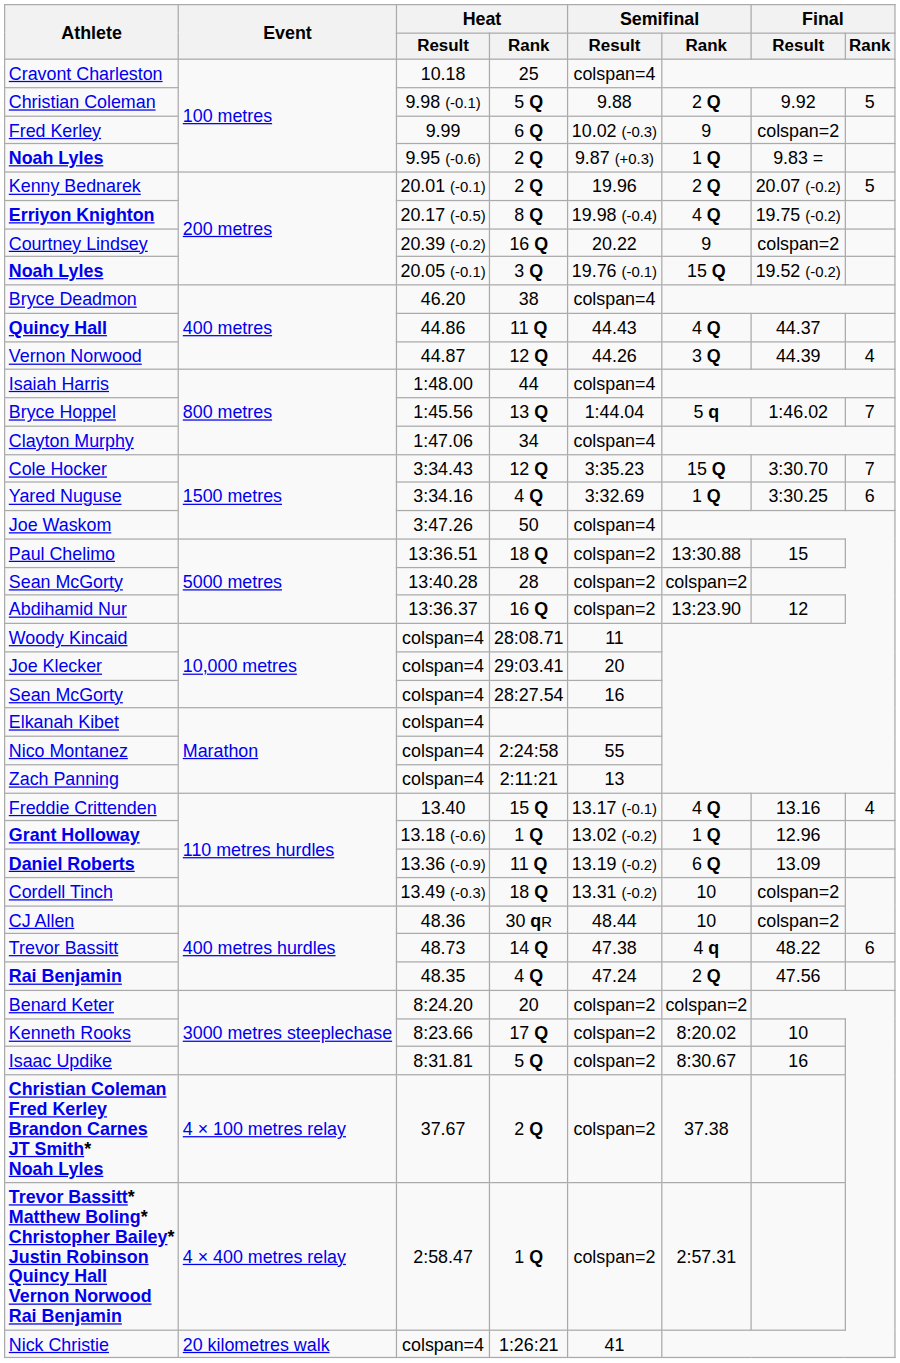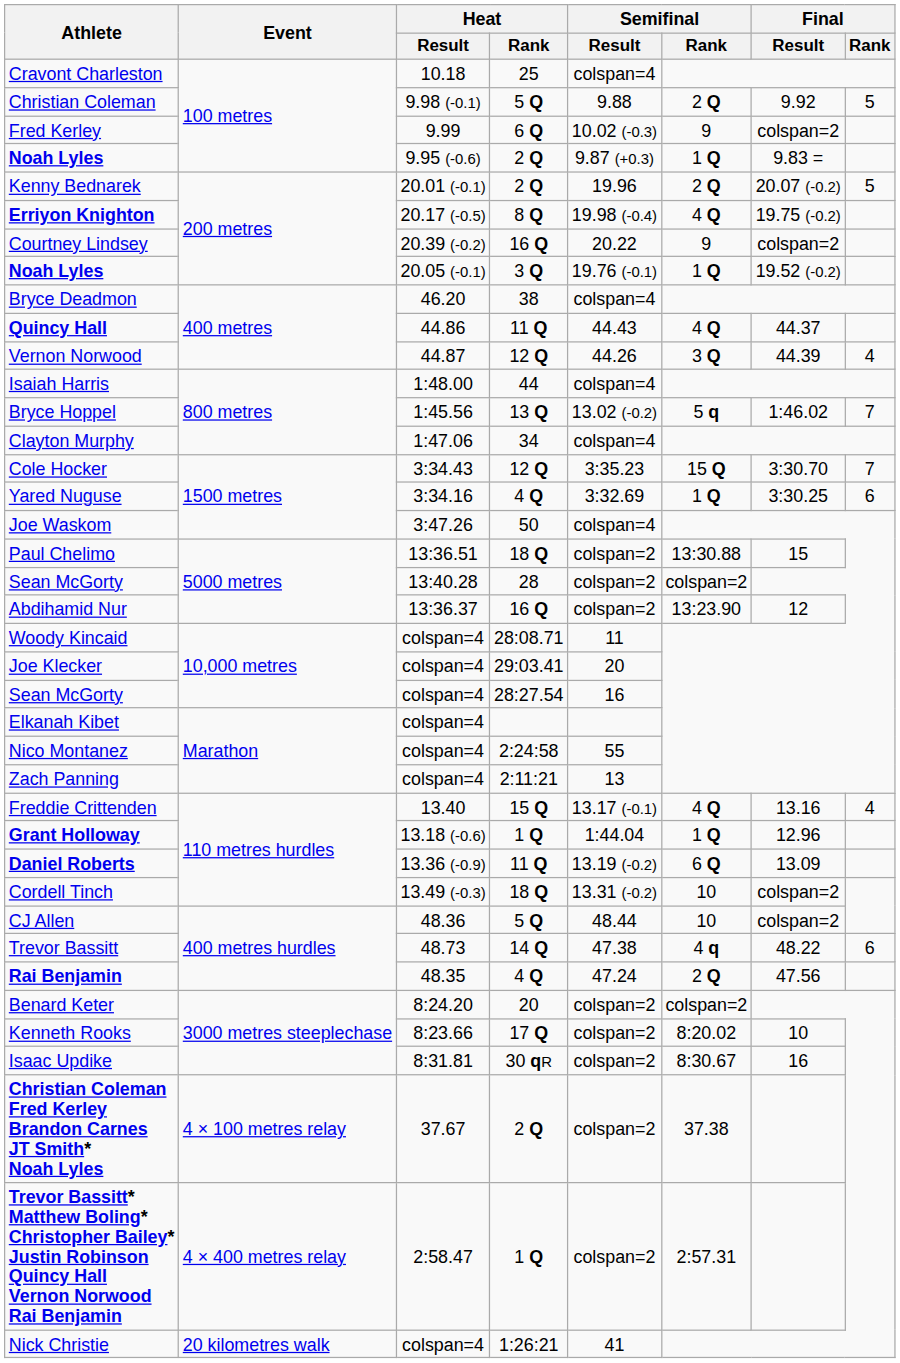(706, 271) 15 Q -> (706, 271) 1 Q
(614, 412) 1:44.04 -> (614, 412) 13.02 (-0.2)
(614, 836) 13.02 (-0.2) -> (614, 836) 1:44.04
(529, 920) 30 qR -> (529, 920) 5 Q
(529, 1061) 5 Q -> (529, 1061) 30 qR
